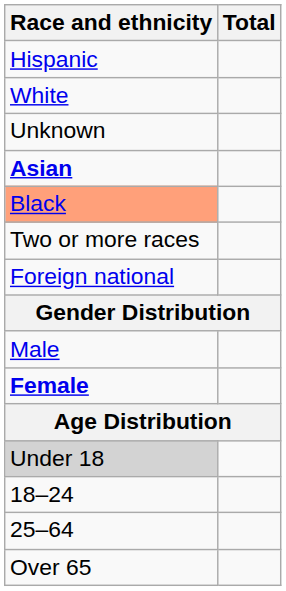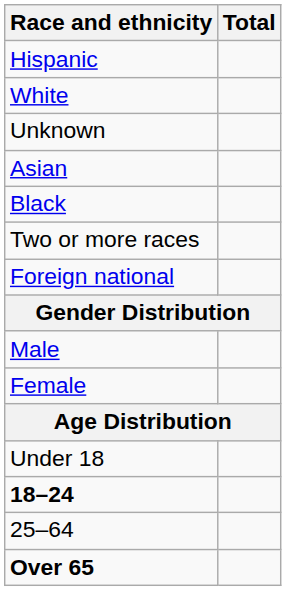(41, 167) bold -> (39, 167) normal
(38, 204) lightsalmon background -> (38, 204) no background
(49, 385) bold -> (48, 385) normal
(57, 458) lightgrey background -> (57, 458) no background
(42, 494) normal -> (42, 494) bold
(51, 566) normal -> (52, 566) bold
